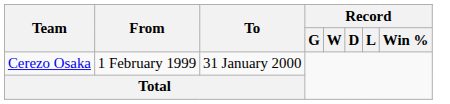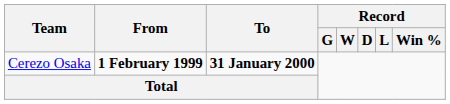(147, 63) normal -> (150, 63) bold
(252, 63) normal -> (262, 63) bold
